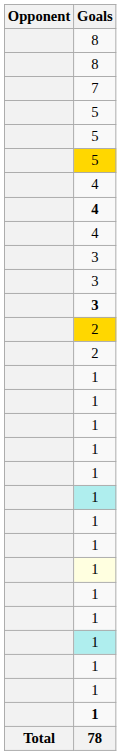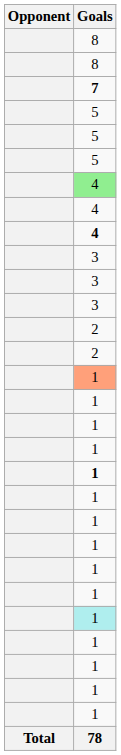(95, 88) normal -> (95, 88) bold
(95, 161) gold background -> (95, 161) no background
(95, 185) no background -> (95, 185) lightgreen background
(95, 209) bold -> (95, 209) normal
(95, 233) normal -> (95, 233) bold
(95, 305) bold -> (95, 305) normal
(95, 329) gold background -> (95, 329) no background
(95, 377) no background -> (95, 377) lightsalmon background
(95, 473) normal -> (95, 473) bold
(95, 497) paleturquoise background -> (95, 497) no background
(95, 570) lightyellow background -> (95, 570) no background
(95, 618) no background -> (95, 618) paleturquoise background
(95, 642) paleturquoise background -> (95, 642) no background
(95, 714) bold -> (95, 714) normal
